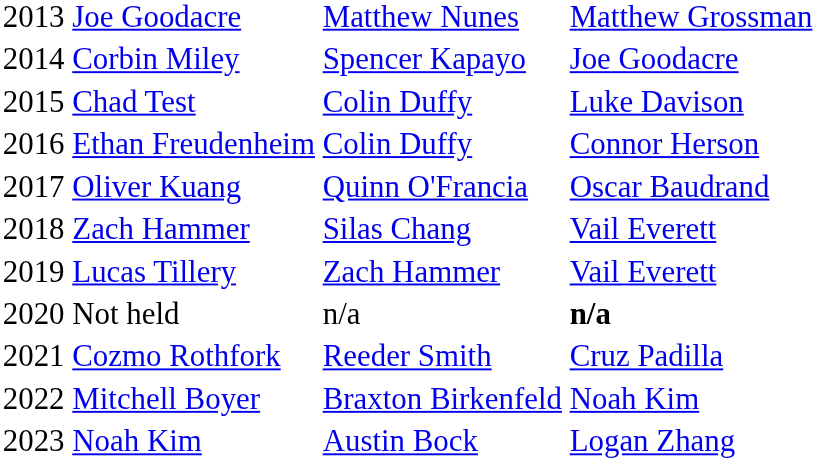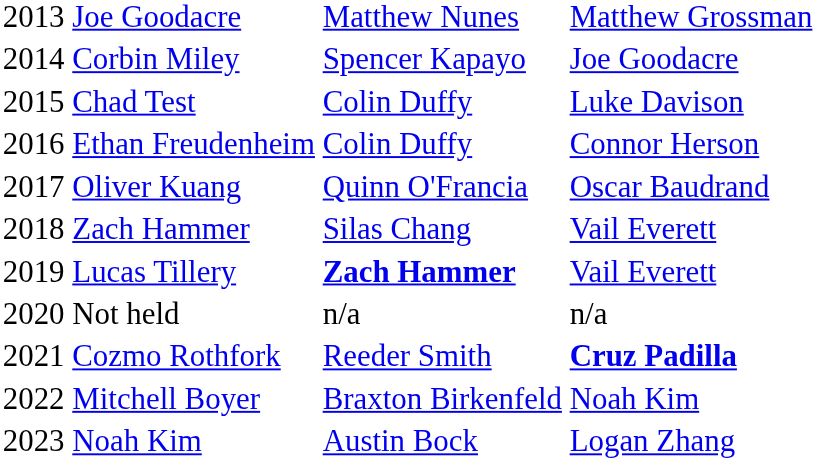(411, 271) normal -> (419, 271) bold
(590, 313) bold -> (589, 313) normal
(646, 356) normal -> (653, 356) bold
